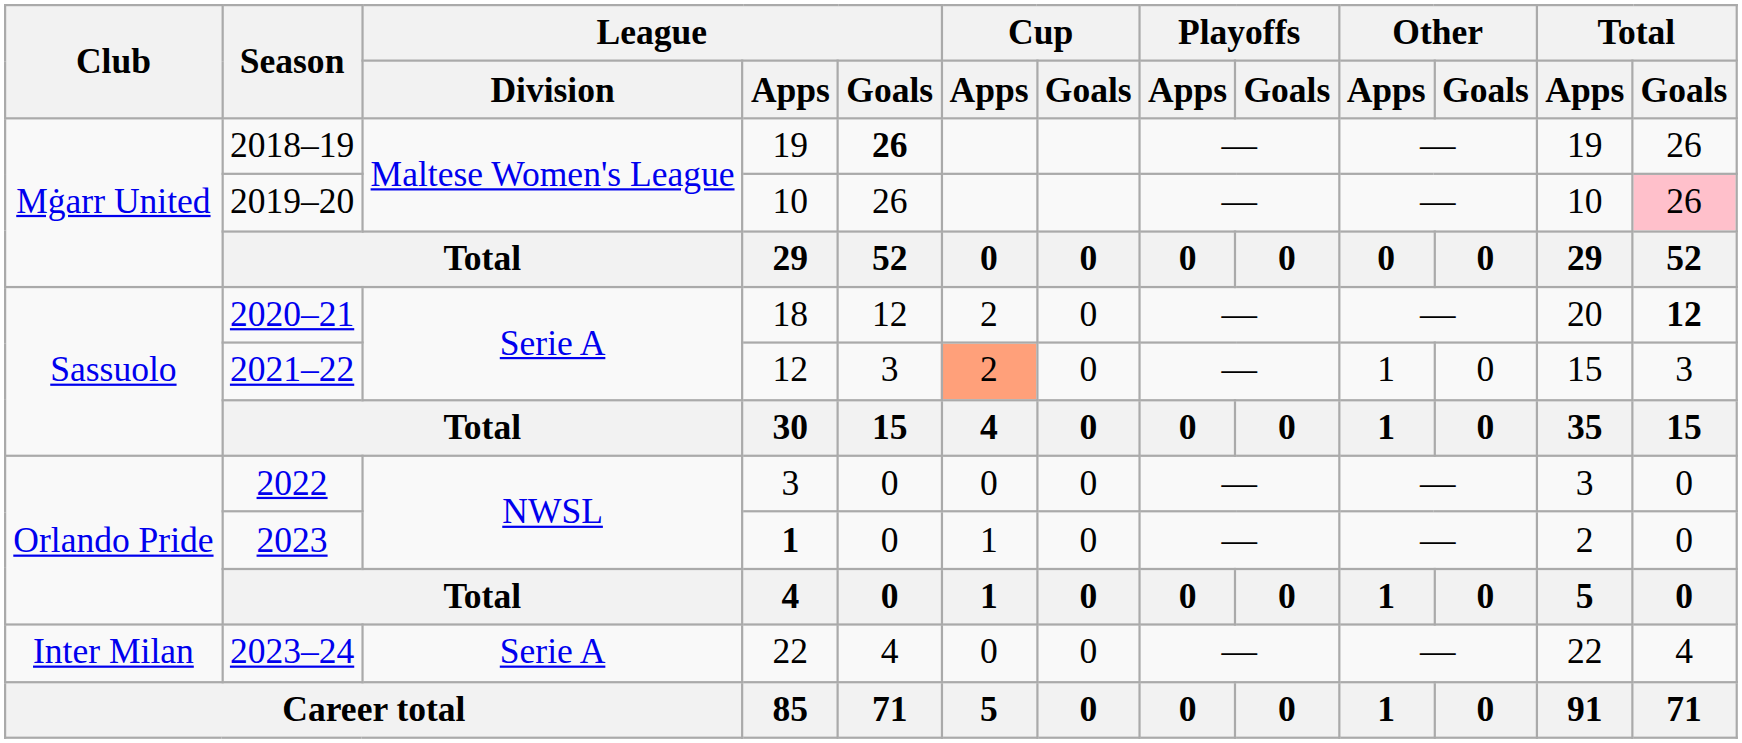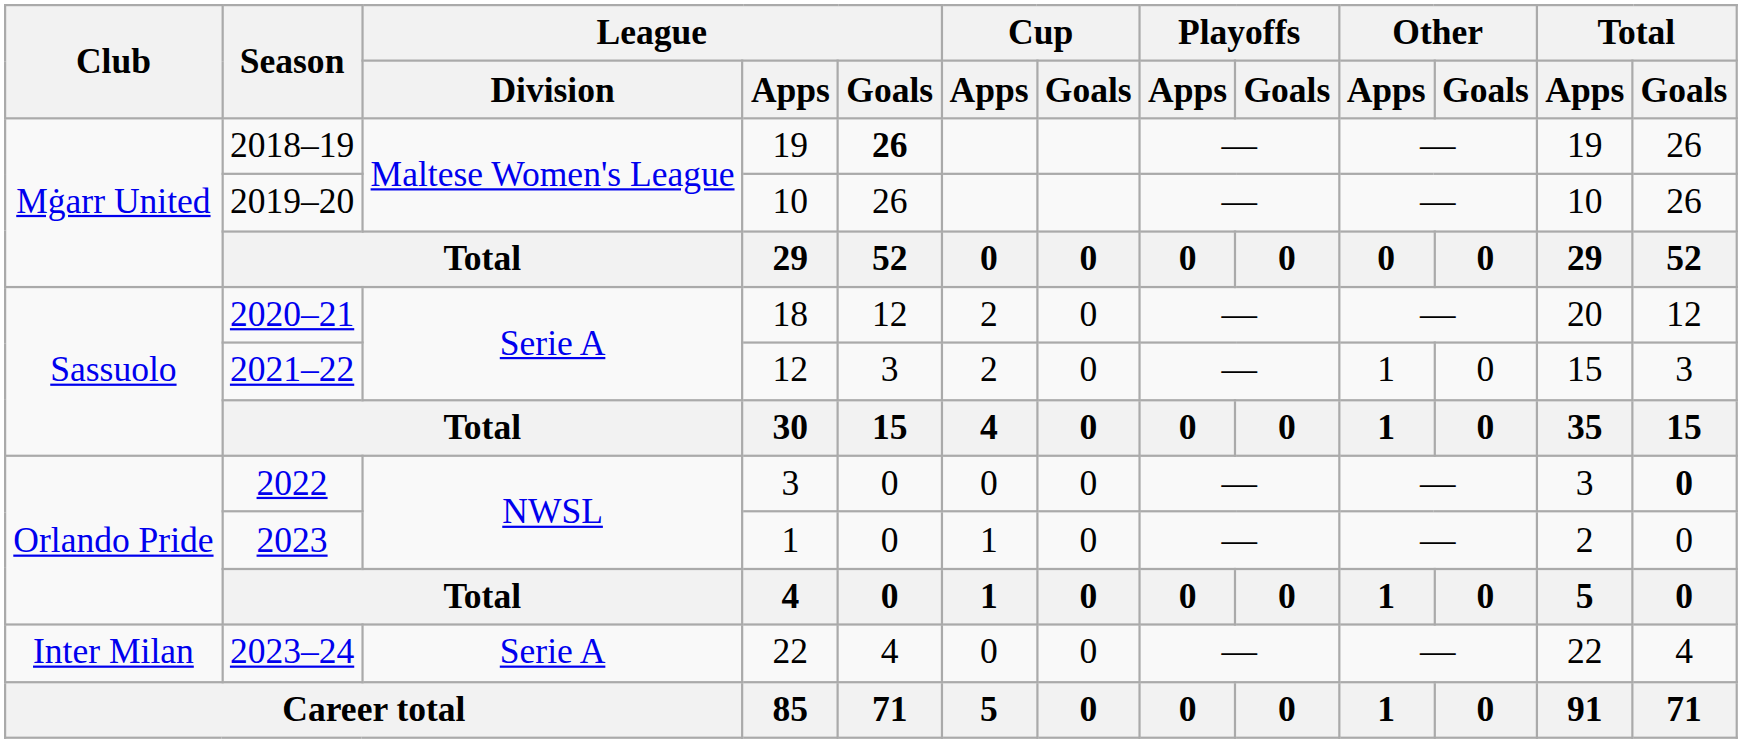(1684, 201) pink background -> (1684, 201) no background
(1684, 314) bold -> (1684, 314) normal
(989, 370) lightsalmon background -> (989, 370) no background
(1684, 483) normal -> (1684, 483) bold
(790, 539) bold -> (790, 539) normal
